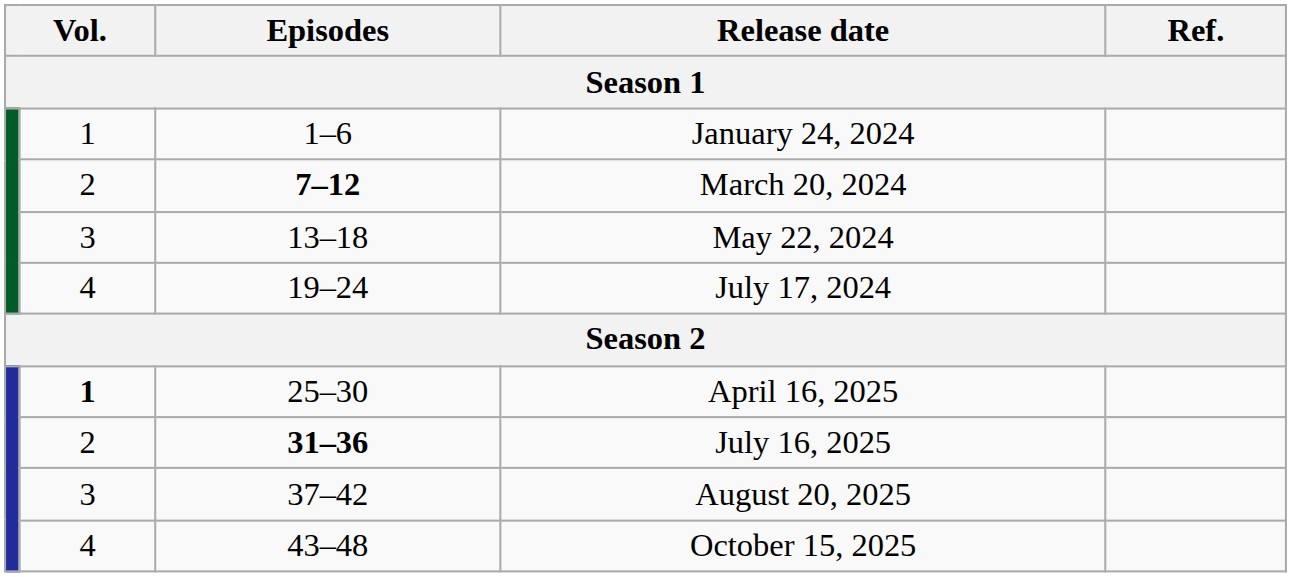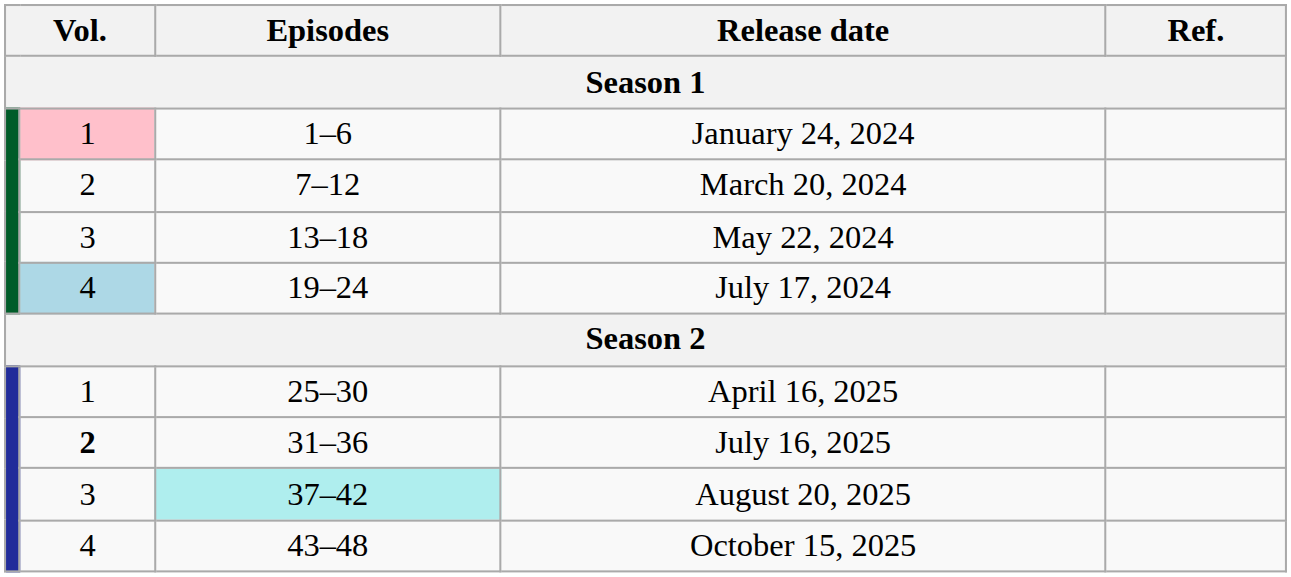(88, 133) no background -> (88, 133) pink background
(328, 184) bold -> (328, 184) normal
(88, 287) no background -> (88, 287) lightblue background
(88, 390) bold -> (88, 390) normal
(88, 442) normal -> (88, 442) bold
(328, 442) bold -> (328, 442) normal
(328, 493) no background -> (328, 493) paleturquoise background
